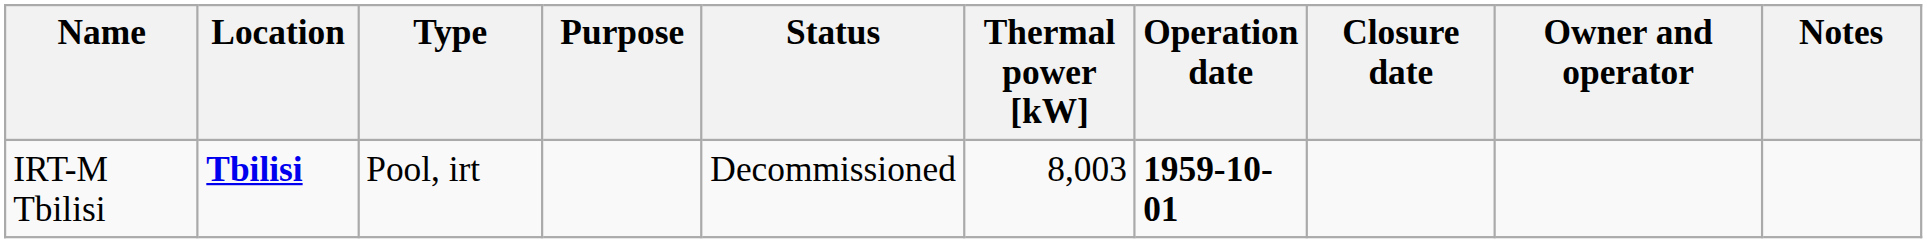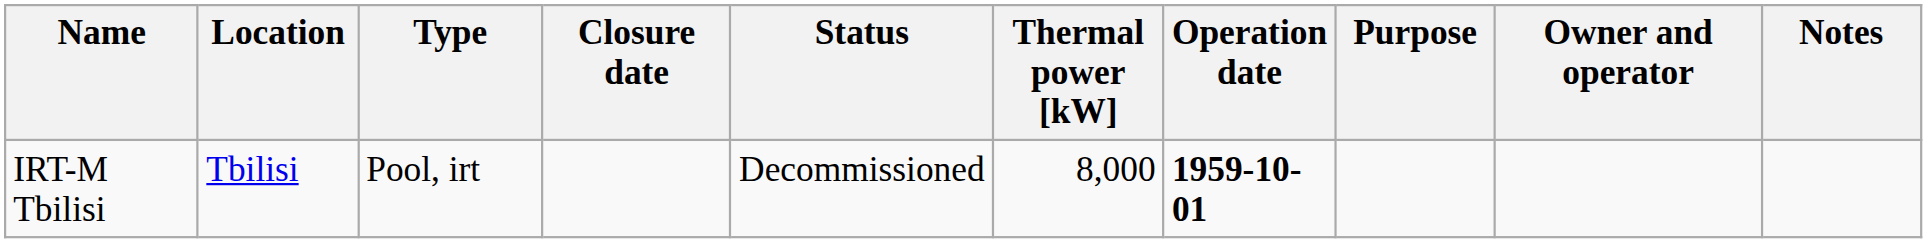columns swapped: (622, 32) <-> (1401, 52)
(254, 168) bold -> (252, 168) normal
(1087, 168) 8,003 -> (1116, 168) 8,000
